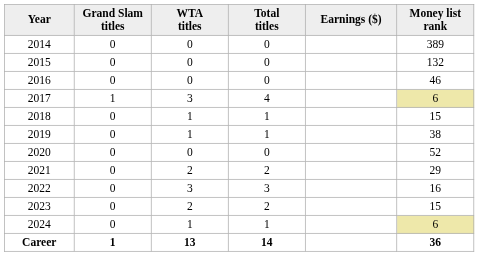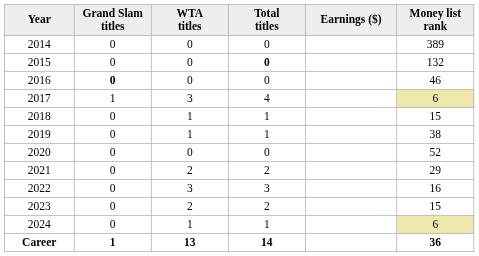(267, 62) normal -> (267, 62) bold
(113, 80) normal -> (113, 80) bold
